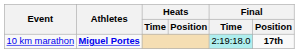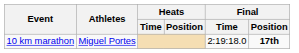(109, 42) bold -> (107, 42) normal
(231, 42) paleturquoise background -> (227, 42) no background
